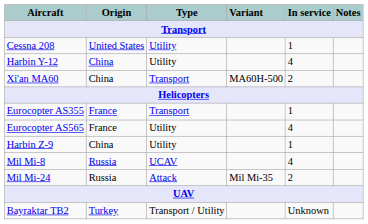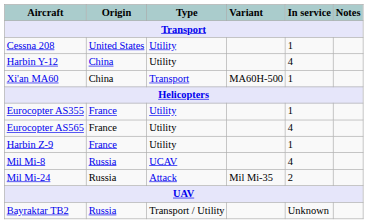(290, 78) 2 -> (290, 78) 1
(169, 111) Transport -> (163, 111) Utility
(101, 144) China -> (103, 144) France
(103, 210) Turkey -> (103, 210) Russia
